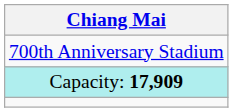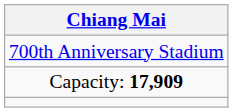(116, 81) paleturquoise background -> (116, 81) no background
